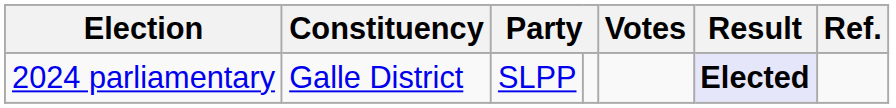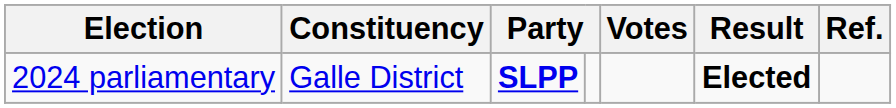(537, 77) normal -> (538, 77) bold
(755, 77) lavender background -> (757, 77) no background
